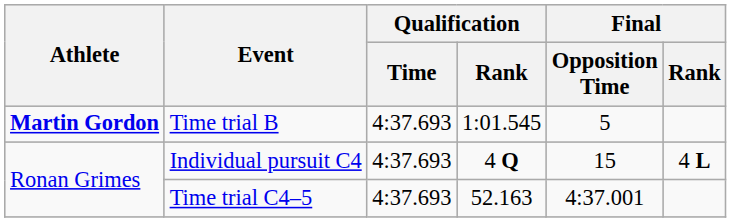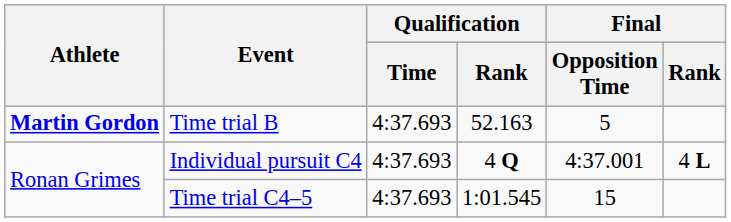(502, 124) 1:01.545 -> (502, 124) 52.163
(605, 161) 15 -> (605, 161) 4:37.001
(502, 198) 52.163 -> (502, 198) 1:01.545
(605, 198) 4:37.001 -> (605, 198) 15
